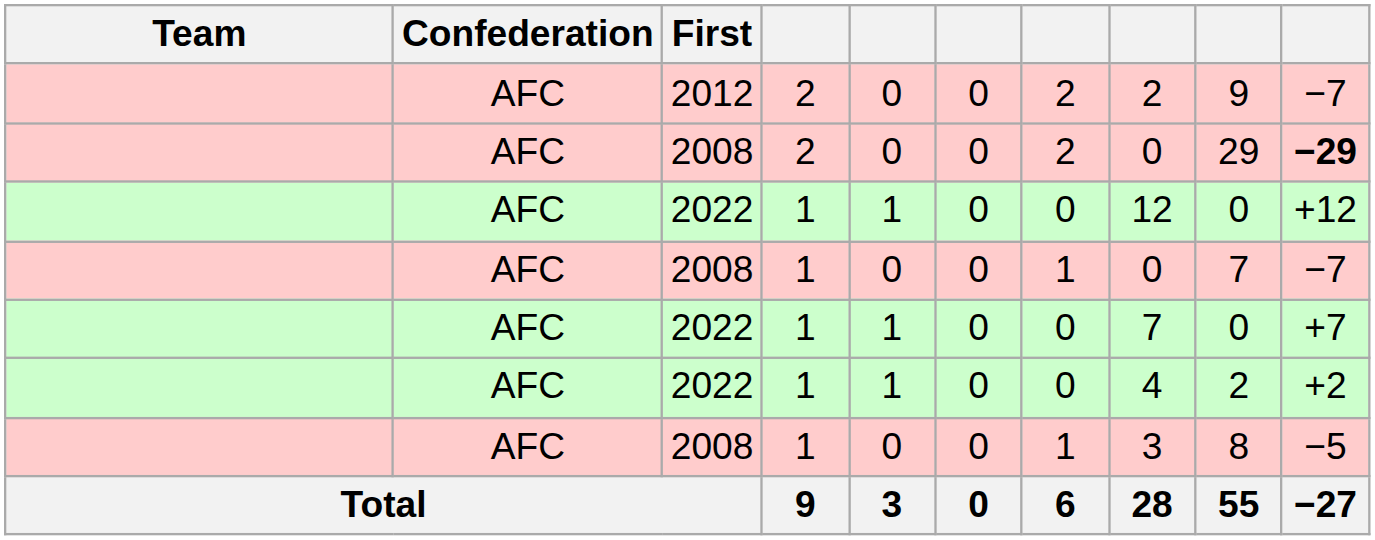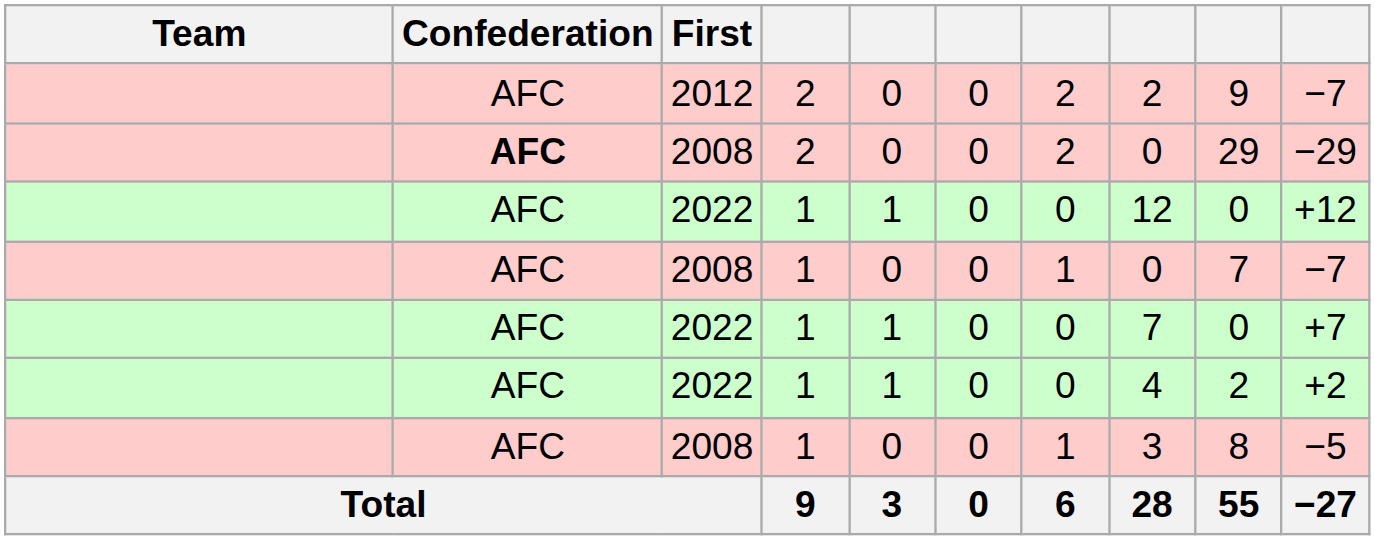(528, 151) normal -> (528, 151) bold
(1325, 151) bold -> (1325, 151) normal
